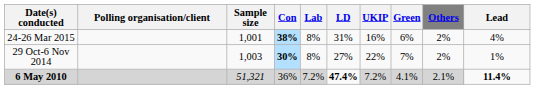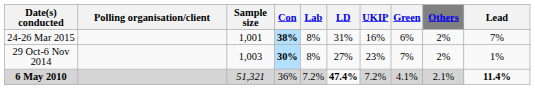(497, 37) 4% -> (497, 37) 7%
(375, 57) 22% -> (375, 57) 23%
